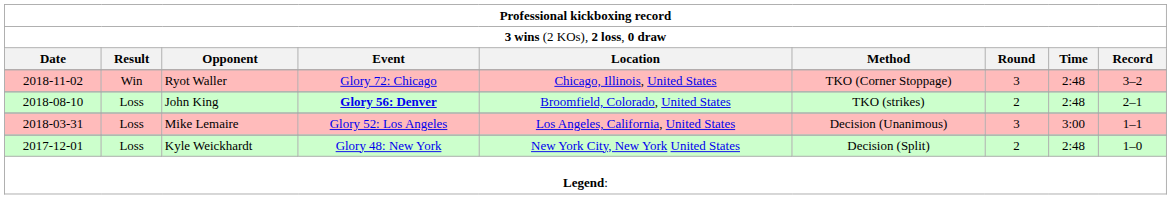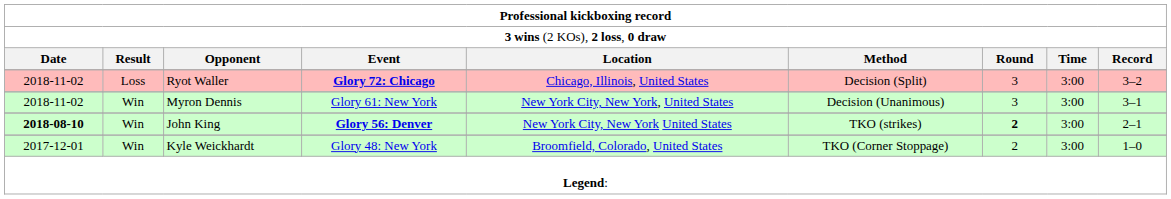(132, 80) Win -> (133, 80) Loss
(389, 80) normal -> (384, 80) bold
(889, 80) TKO (Corner Stoppage) -> (885, 80) Decision (Split)
(1073, 80) 2:48 -> (1072, 80) 3:00
+ row: (204, 102)
(53, 102) normal -> (54, 124) bold
(132, 102) Loss -> (133, 124) Win
(636, 102) Broomfield, Colorado, United States -> (627, 124) New York City, New York United States
(1016, 102) normal -> (1015, 124) bold
(1073, 102) 2:48 -> (1072, 124) 3:00
- row: (202, 124)
(132, 145) Loss -> (133, 145) Win
(636, 145) New York City, New York United States -> (627, 145) Broomfield, Colorado, United States
(889, 145) Decision (Split) -> (885, 145) TKO (Corner Stoppage)
(1073, 145) 2:48 -> (1072, 145) 3:00
